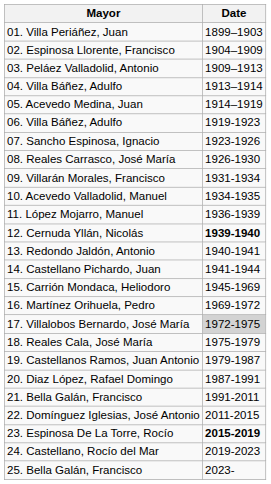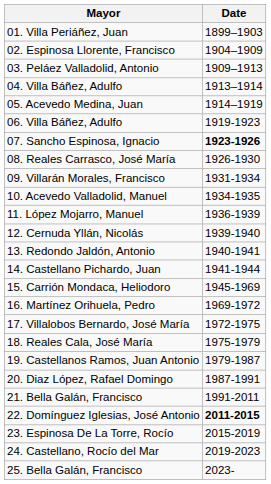(233, 141) normal -> (233, 141) bold
(233, 232) bold -> (233, 232) normal
(233, 324) lightgrey background -> (233, 324) no background
(232, 415) normal -> (232, 415) bold
(233, 433) bold -> (233, 433) normal
